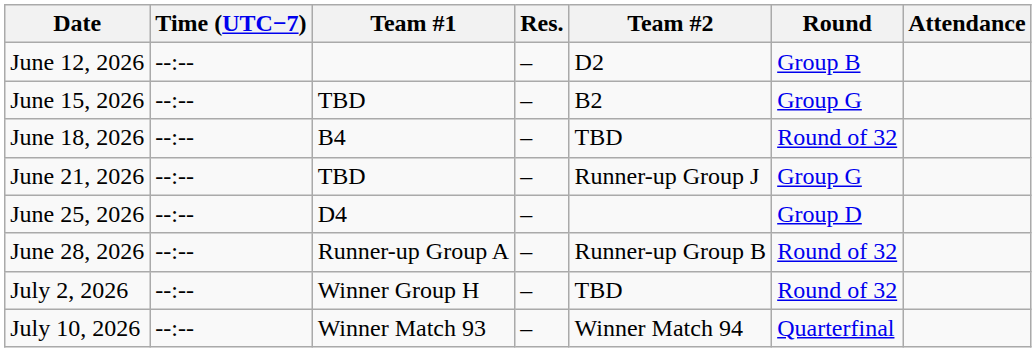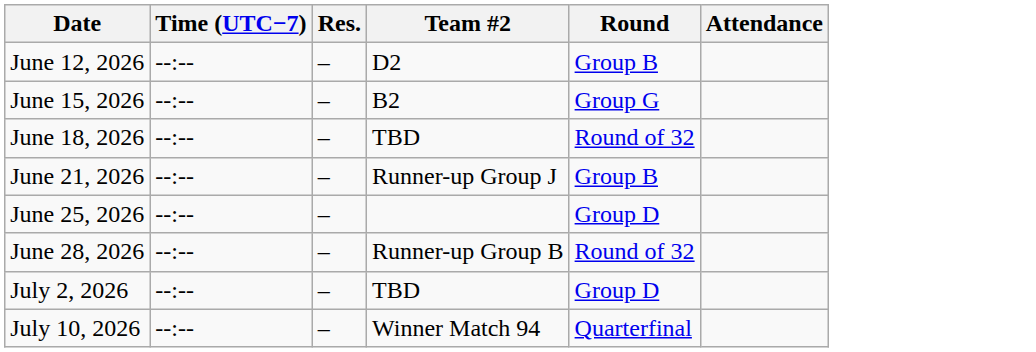- column: (413, 23)
(820, 175) Group G -> (616, 175) Group B
(837, 289) Round of 32 -> (617, 289) Group D
